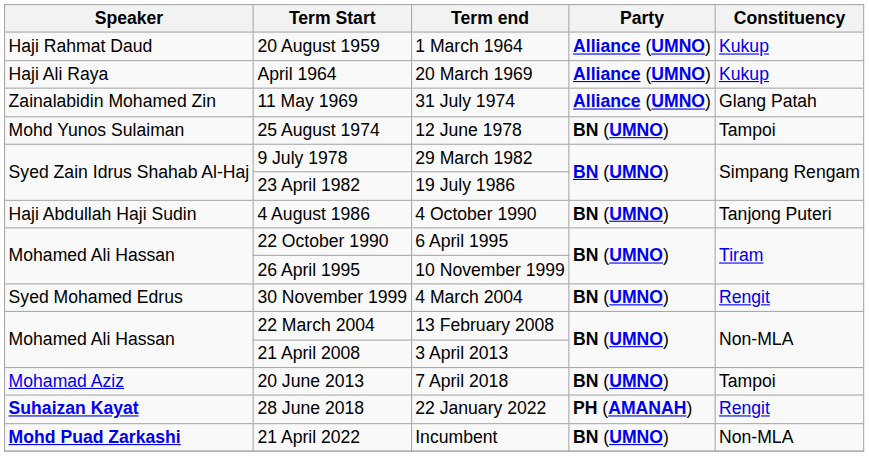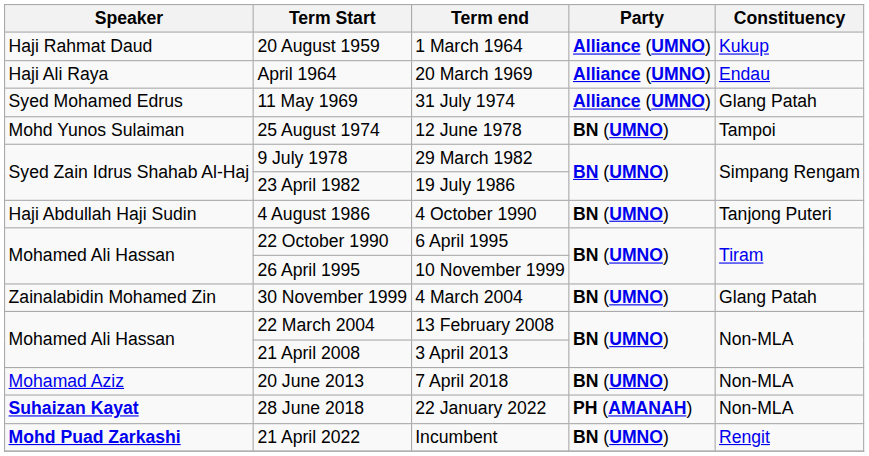(744, 74) Kukup -> (744, 74) Endau
(112, 102) Zainalabidin Mohamed Zin -> (96, 102) Syed Mohamed Edrus
(96, 297) Syed Mohamed Edrus -> (112, 297) Zainalabidin Mohamed Zin
(744, 297) Rengit -> (768, 297) Glang Patah
(747, 381) Tampoi -> (756, 381) Non-MLA
(744, 409) Rengit -> (756, 409) Non-MLA
(756, 437) Non-MLA -> (744, 437) Rengit
